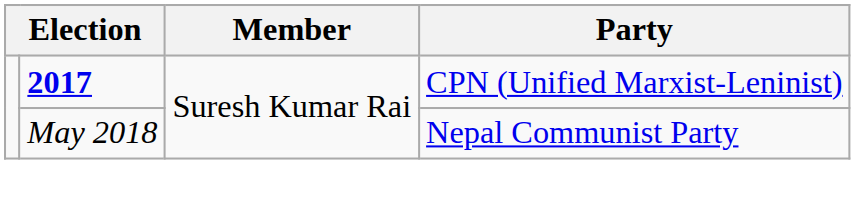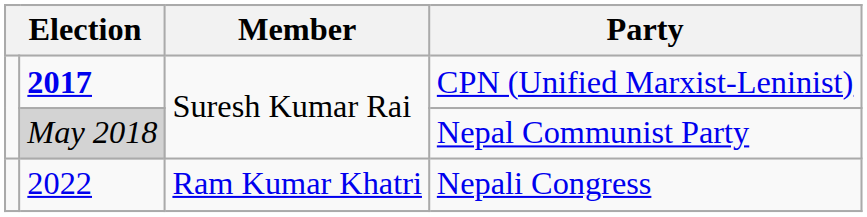(92, 132) no background -> (92, 132) lightgrey background
+ row: (544, 183)
